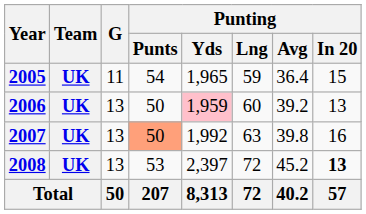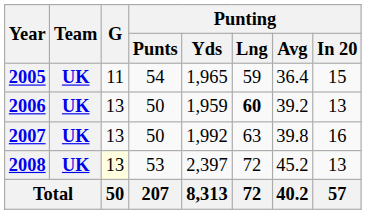(207, 106) pink background -> (207, 106) no background
(252, 106) normal -> (252, 106) bold
(155, 135) lightsalmon background -> (155, 135) no background
(115, 164) no background -> (115, 164) lightyellow background
(337, 164) bold -> (337, 164) normal
